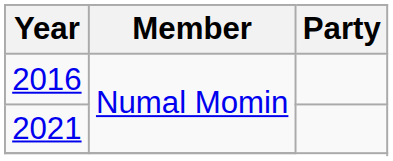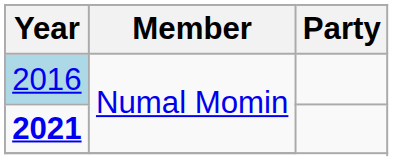(47, 78) no background -> (47, 78) lightblue background
(47, 128) normal -> (47, 128) bold
